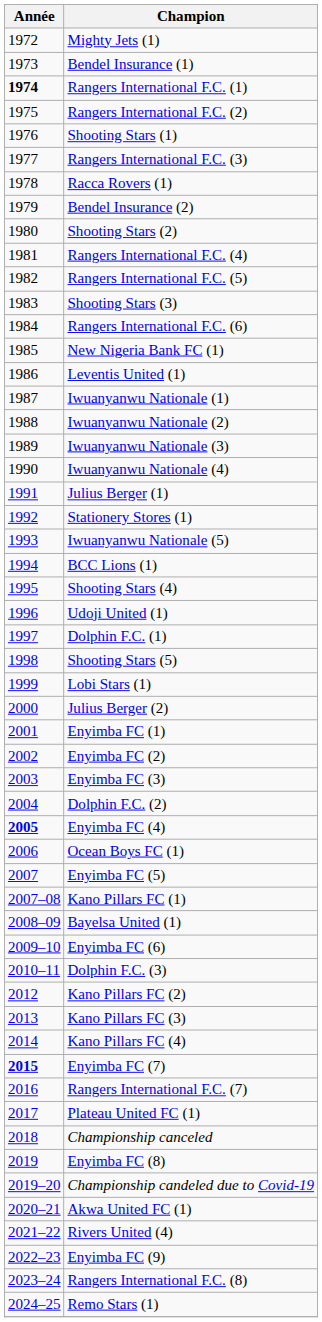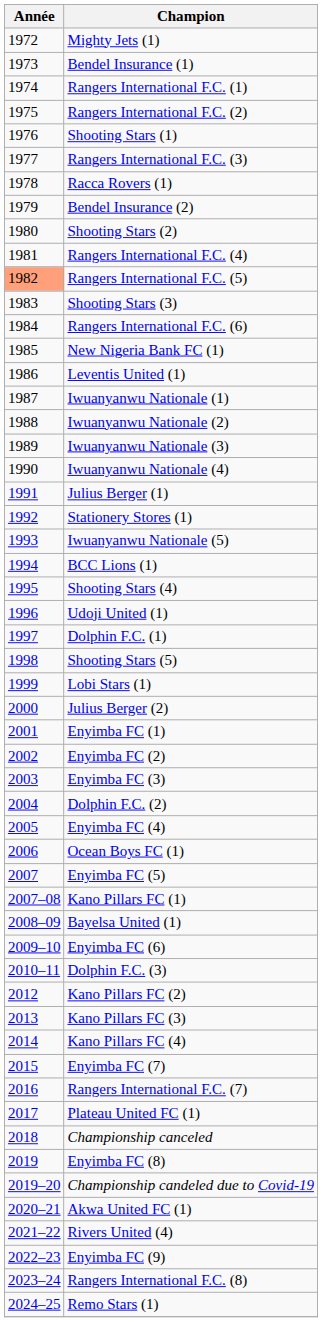(23, 87) bold -> (23, 87) normal
(23, 278) no background -> (23, 278) lightsalmon background
(23, 827) bold -> (23, 827) normal
(23, 1065) bold -> (23, 1065) normal
